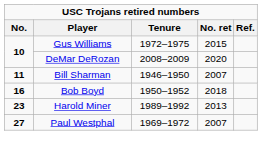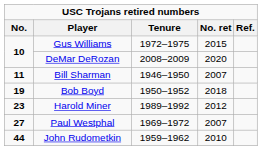(19, 91) 16 -> (19, 91) 19
(216, 106) 2013 -> (216, 106) 2012
+ row: (82, 138)
